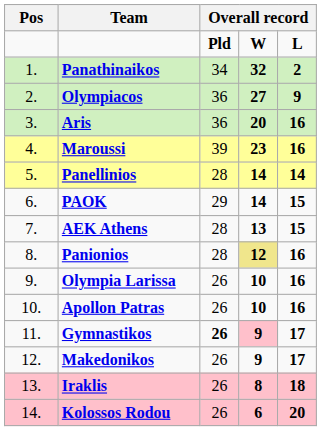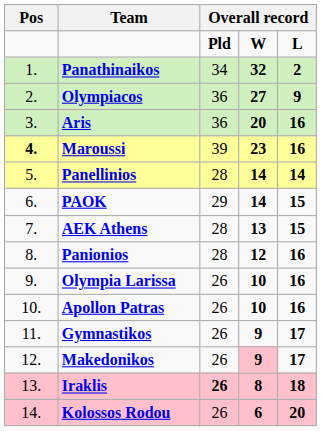(31, 149) normal -> (31, 149) bold
(258, 254) khaki background -> (258, 254) no background
(219, 333) bold -> (219, 333) normal
(258, 333) pink background -> (258, 333) no background
(258, 359) no background -> (258, 359) pink background
(219, 386) normal -> (219, 386) bold
